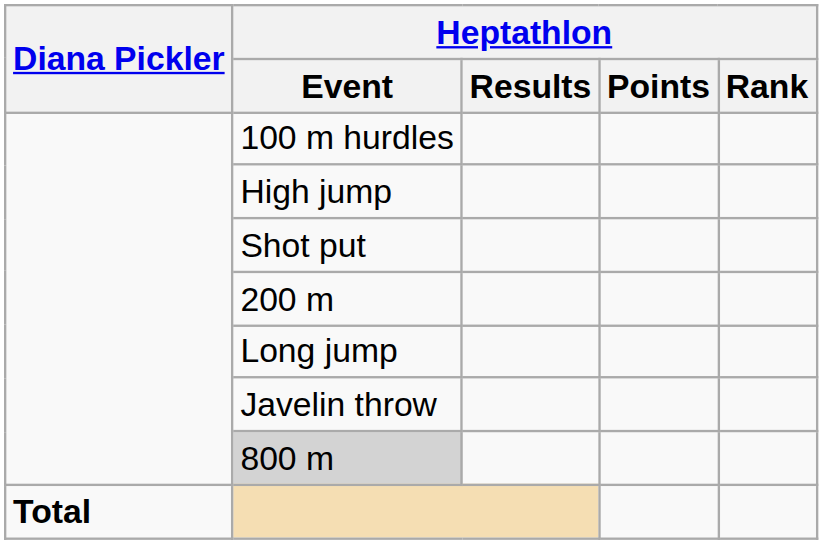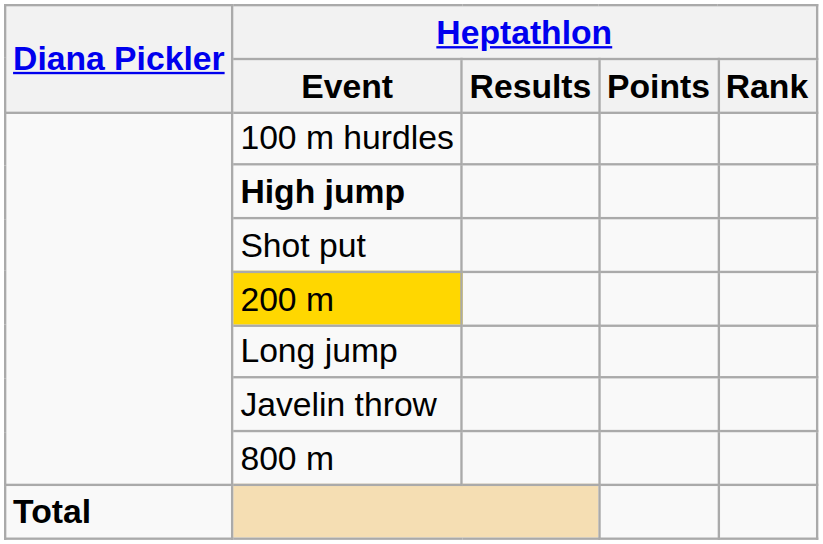(316, 192) normal -> (323, 192) bold
(287, 298) no background -> (287, 298) gold background
(287, 458) lightgrey background -> (287, 458) no background
